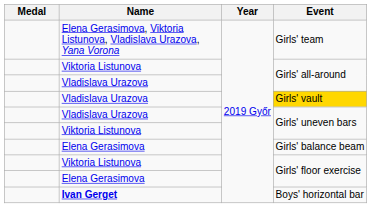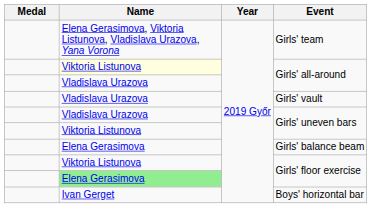(101, 67) no background -> (101, 67) lightyellow background
(299, 99) gold background -> (299, 99) no background
(103, 179) no background -> (103, 179) lightgreen background
(89, 195) bold -> (88, 195) normal
